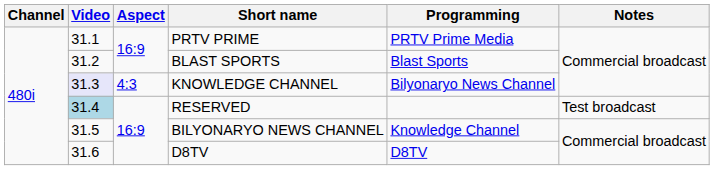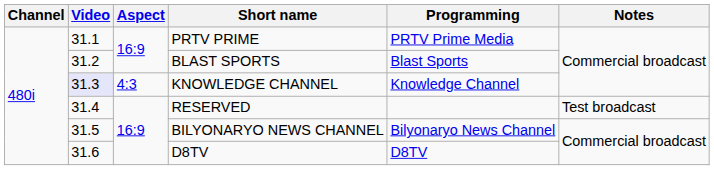(473, 84) Bilyonaryo News Channel -> (455, 84) Knowledge Channel
(85, 107) lightblue background -> (85, 107) no background
(455, 130) Knowledge Channel -> (473, 130) Bilyonaryo News Channel
